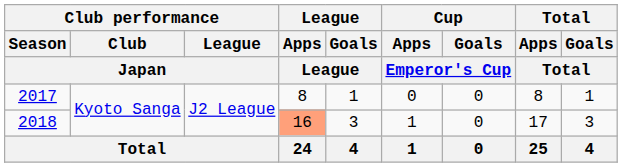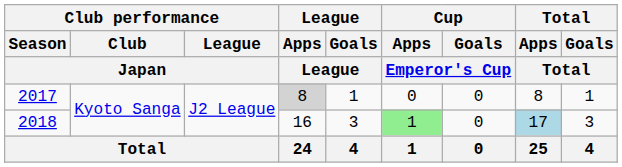(302, 97) no background -> (302, 97) lightgrey background
(302, 123) lightsalmon background -> (302, 123) no background
(412, 123) no background -> (412, 123) lightgreen background
(538, 123) no background -> (538, 123) lightblue background
